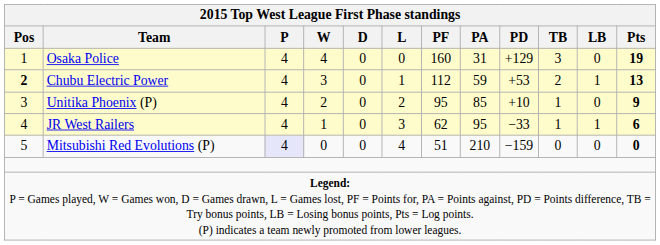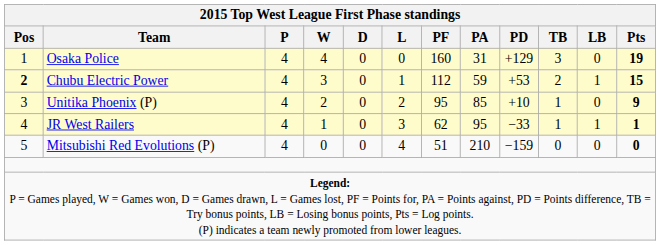(636, 80) 13 -> (636, 80) 15
(636, 124) 6 -> (636, 124) 1
(285, 146) lavender background -> (285, 146) no background
